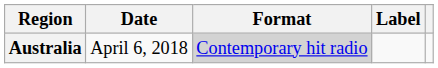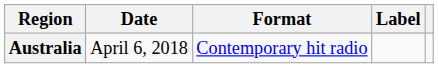(282, 47) lightgrey background -> (282, 47) no background
